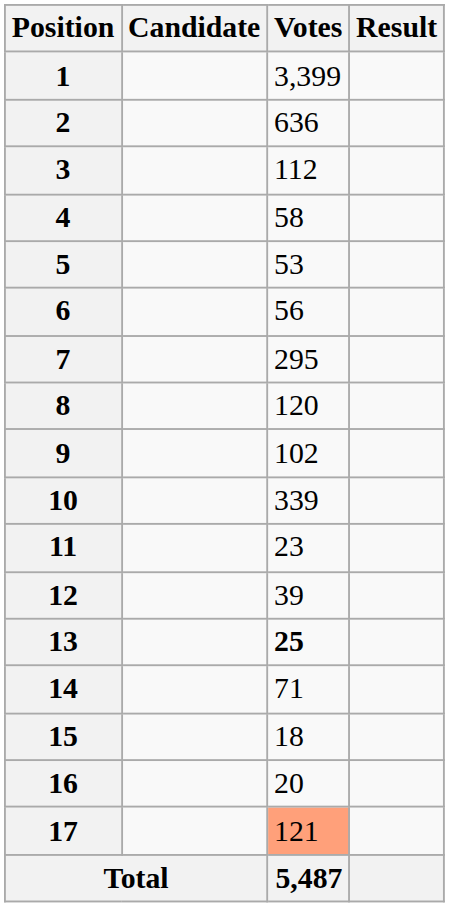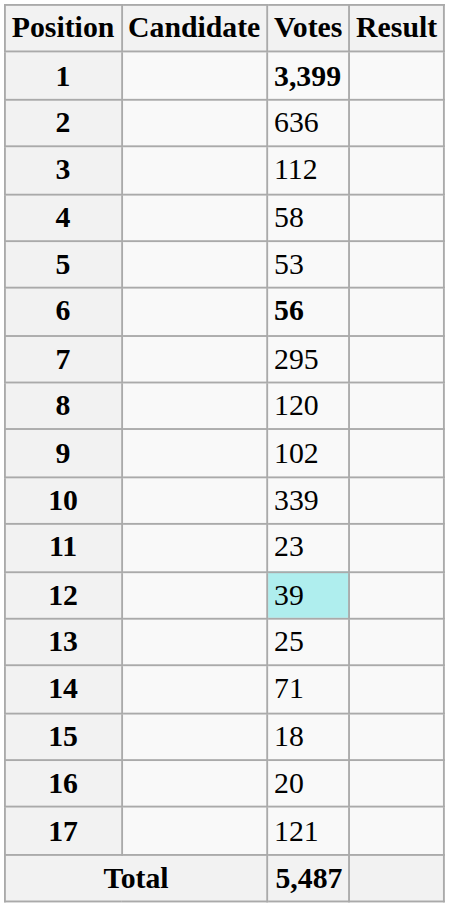(308, 75) normal -> (308, 75) bold
(289, 311) normal -> (289, 311) bold
(289, 594) no background -> (289, 594) paleturquoise background
(289, 641) bold -> (289, 641) normal
(296, 830) lightsalmon background -> (296, 830) no background
